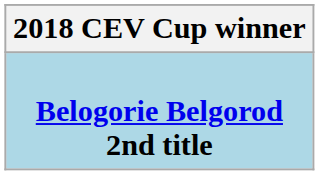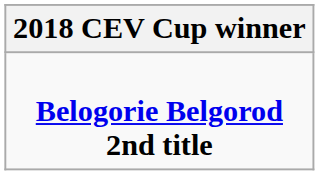(159, 127) lightblue background -> (159, 127) no background
